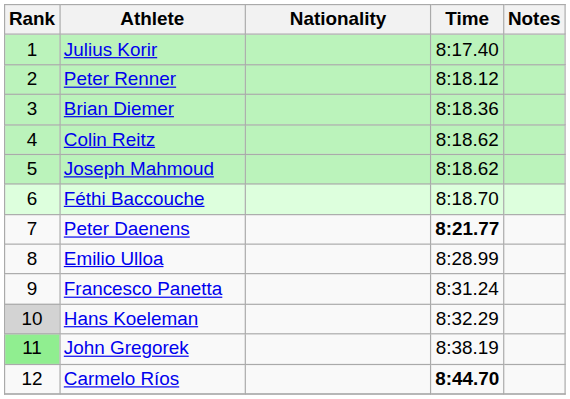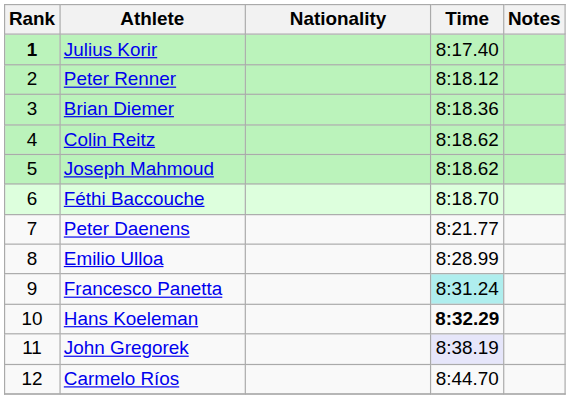(32, 49) normal -> (32, 49) bold
(467, 229) bold -> (467, 229) normal
(467, 288) no background -> (467, 288) paleturquoise background
(32, 318) lightgrey background -> (32, 318) no background
(467, 318) normal -> (467, 318) bold
(32, 348) lightgreen background -> (32, 348) no background
(467, 348) no background -> (467, 348) lavender background
(467, 378) bold -> (467, 378) normal
